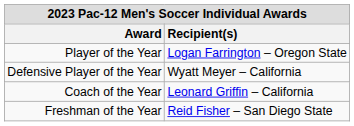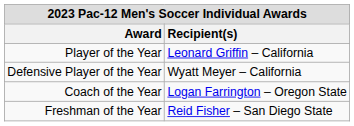(257, 53) Logan Farrington – Oregon State -> (240, 53) Leonard Griffin – California
(240, 92) Leonard Griffin – California -> (257, 92) Logan Farrington – Oregon State
